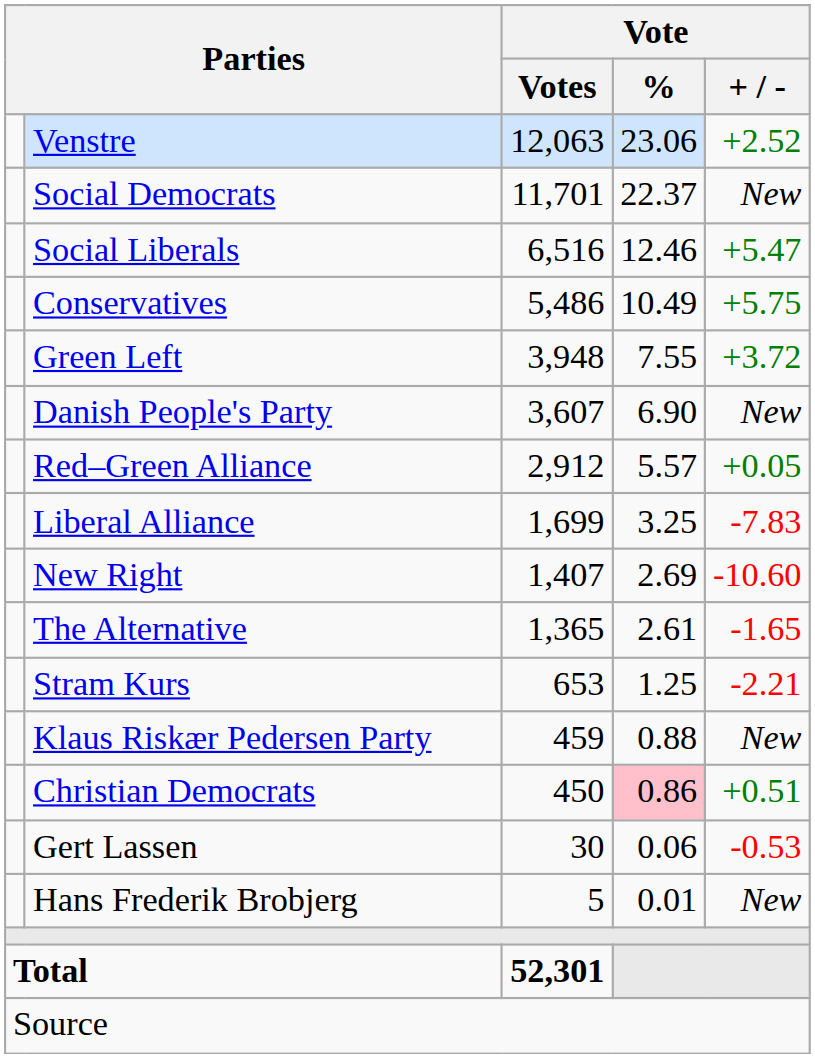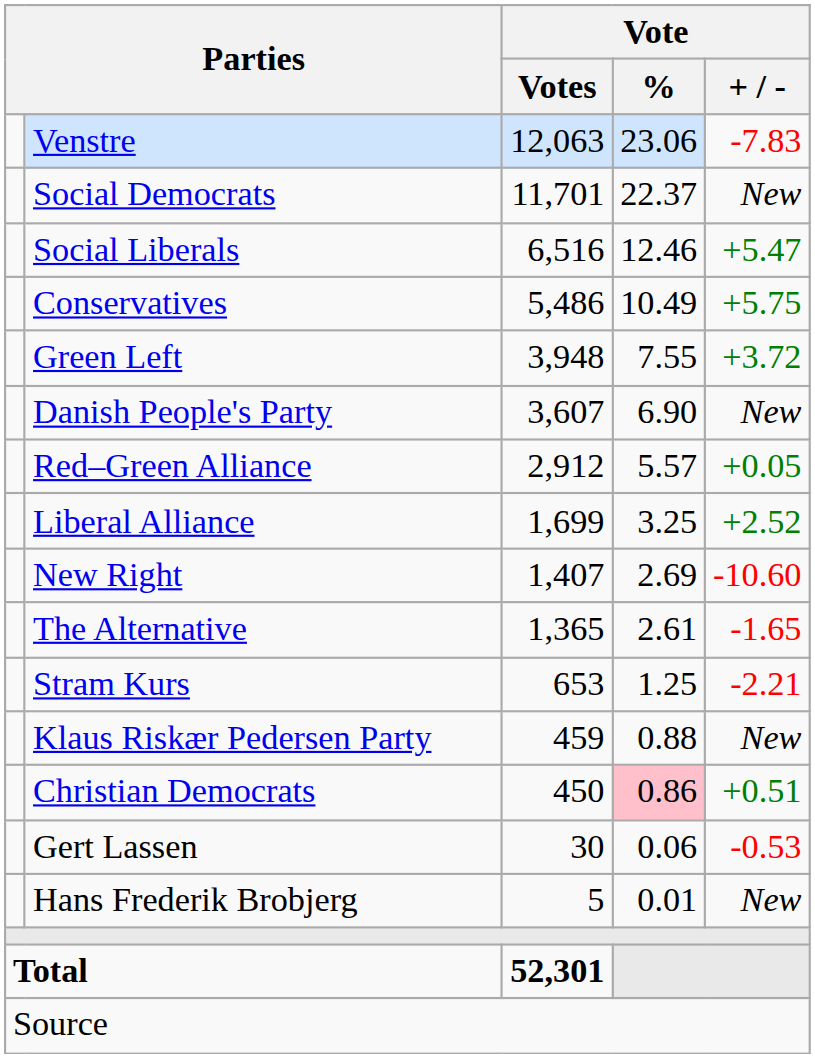(762, 140) +2.52 -> (766, 140) -7.83
(766, 520) -7.83 -> (762, 520) +2.52
